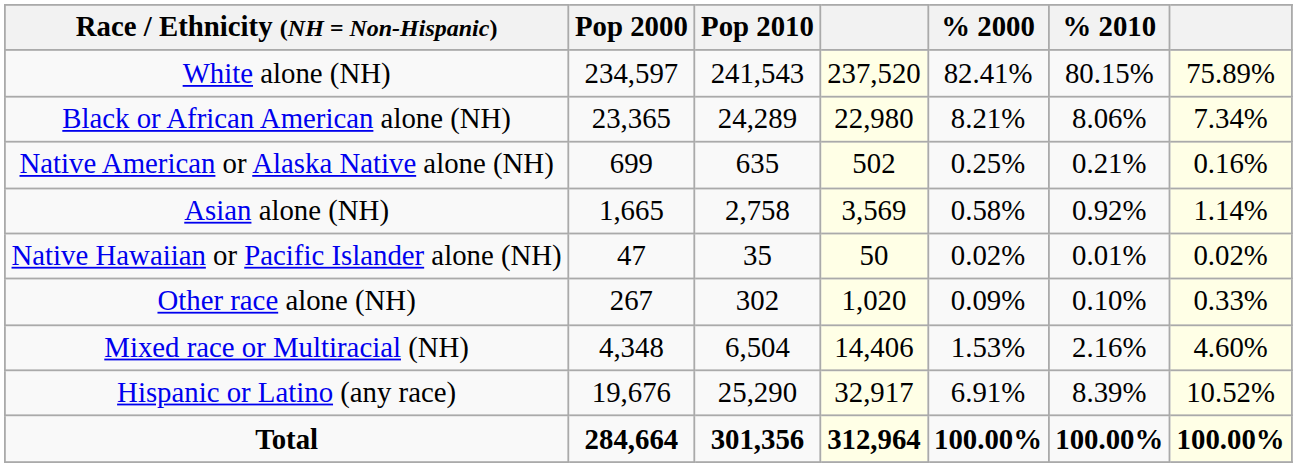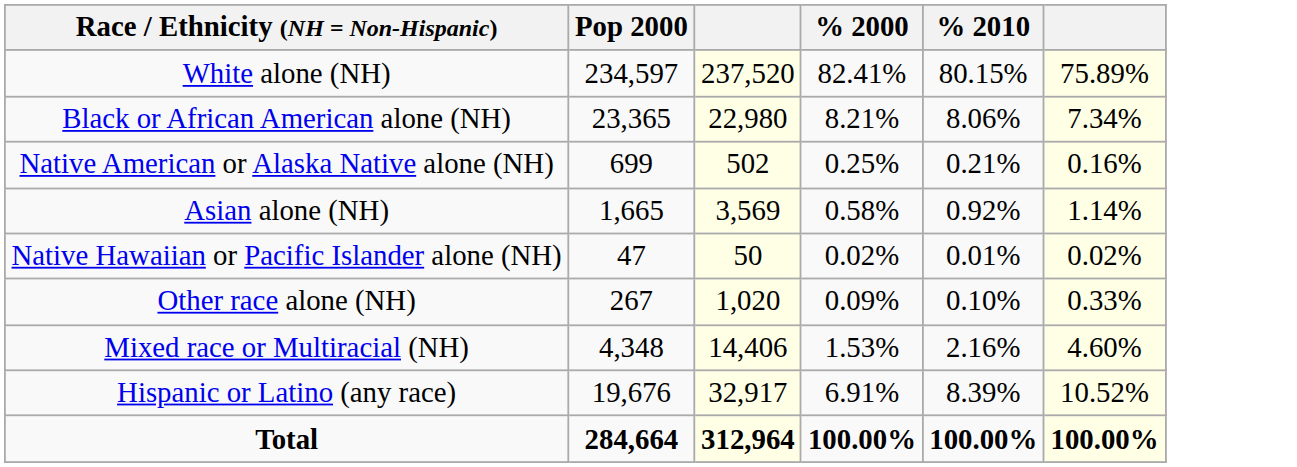- column: (757, 27)
